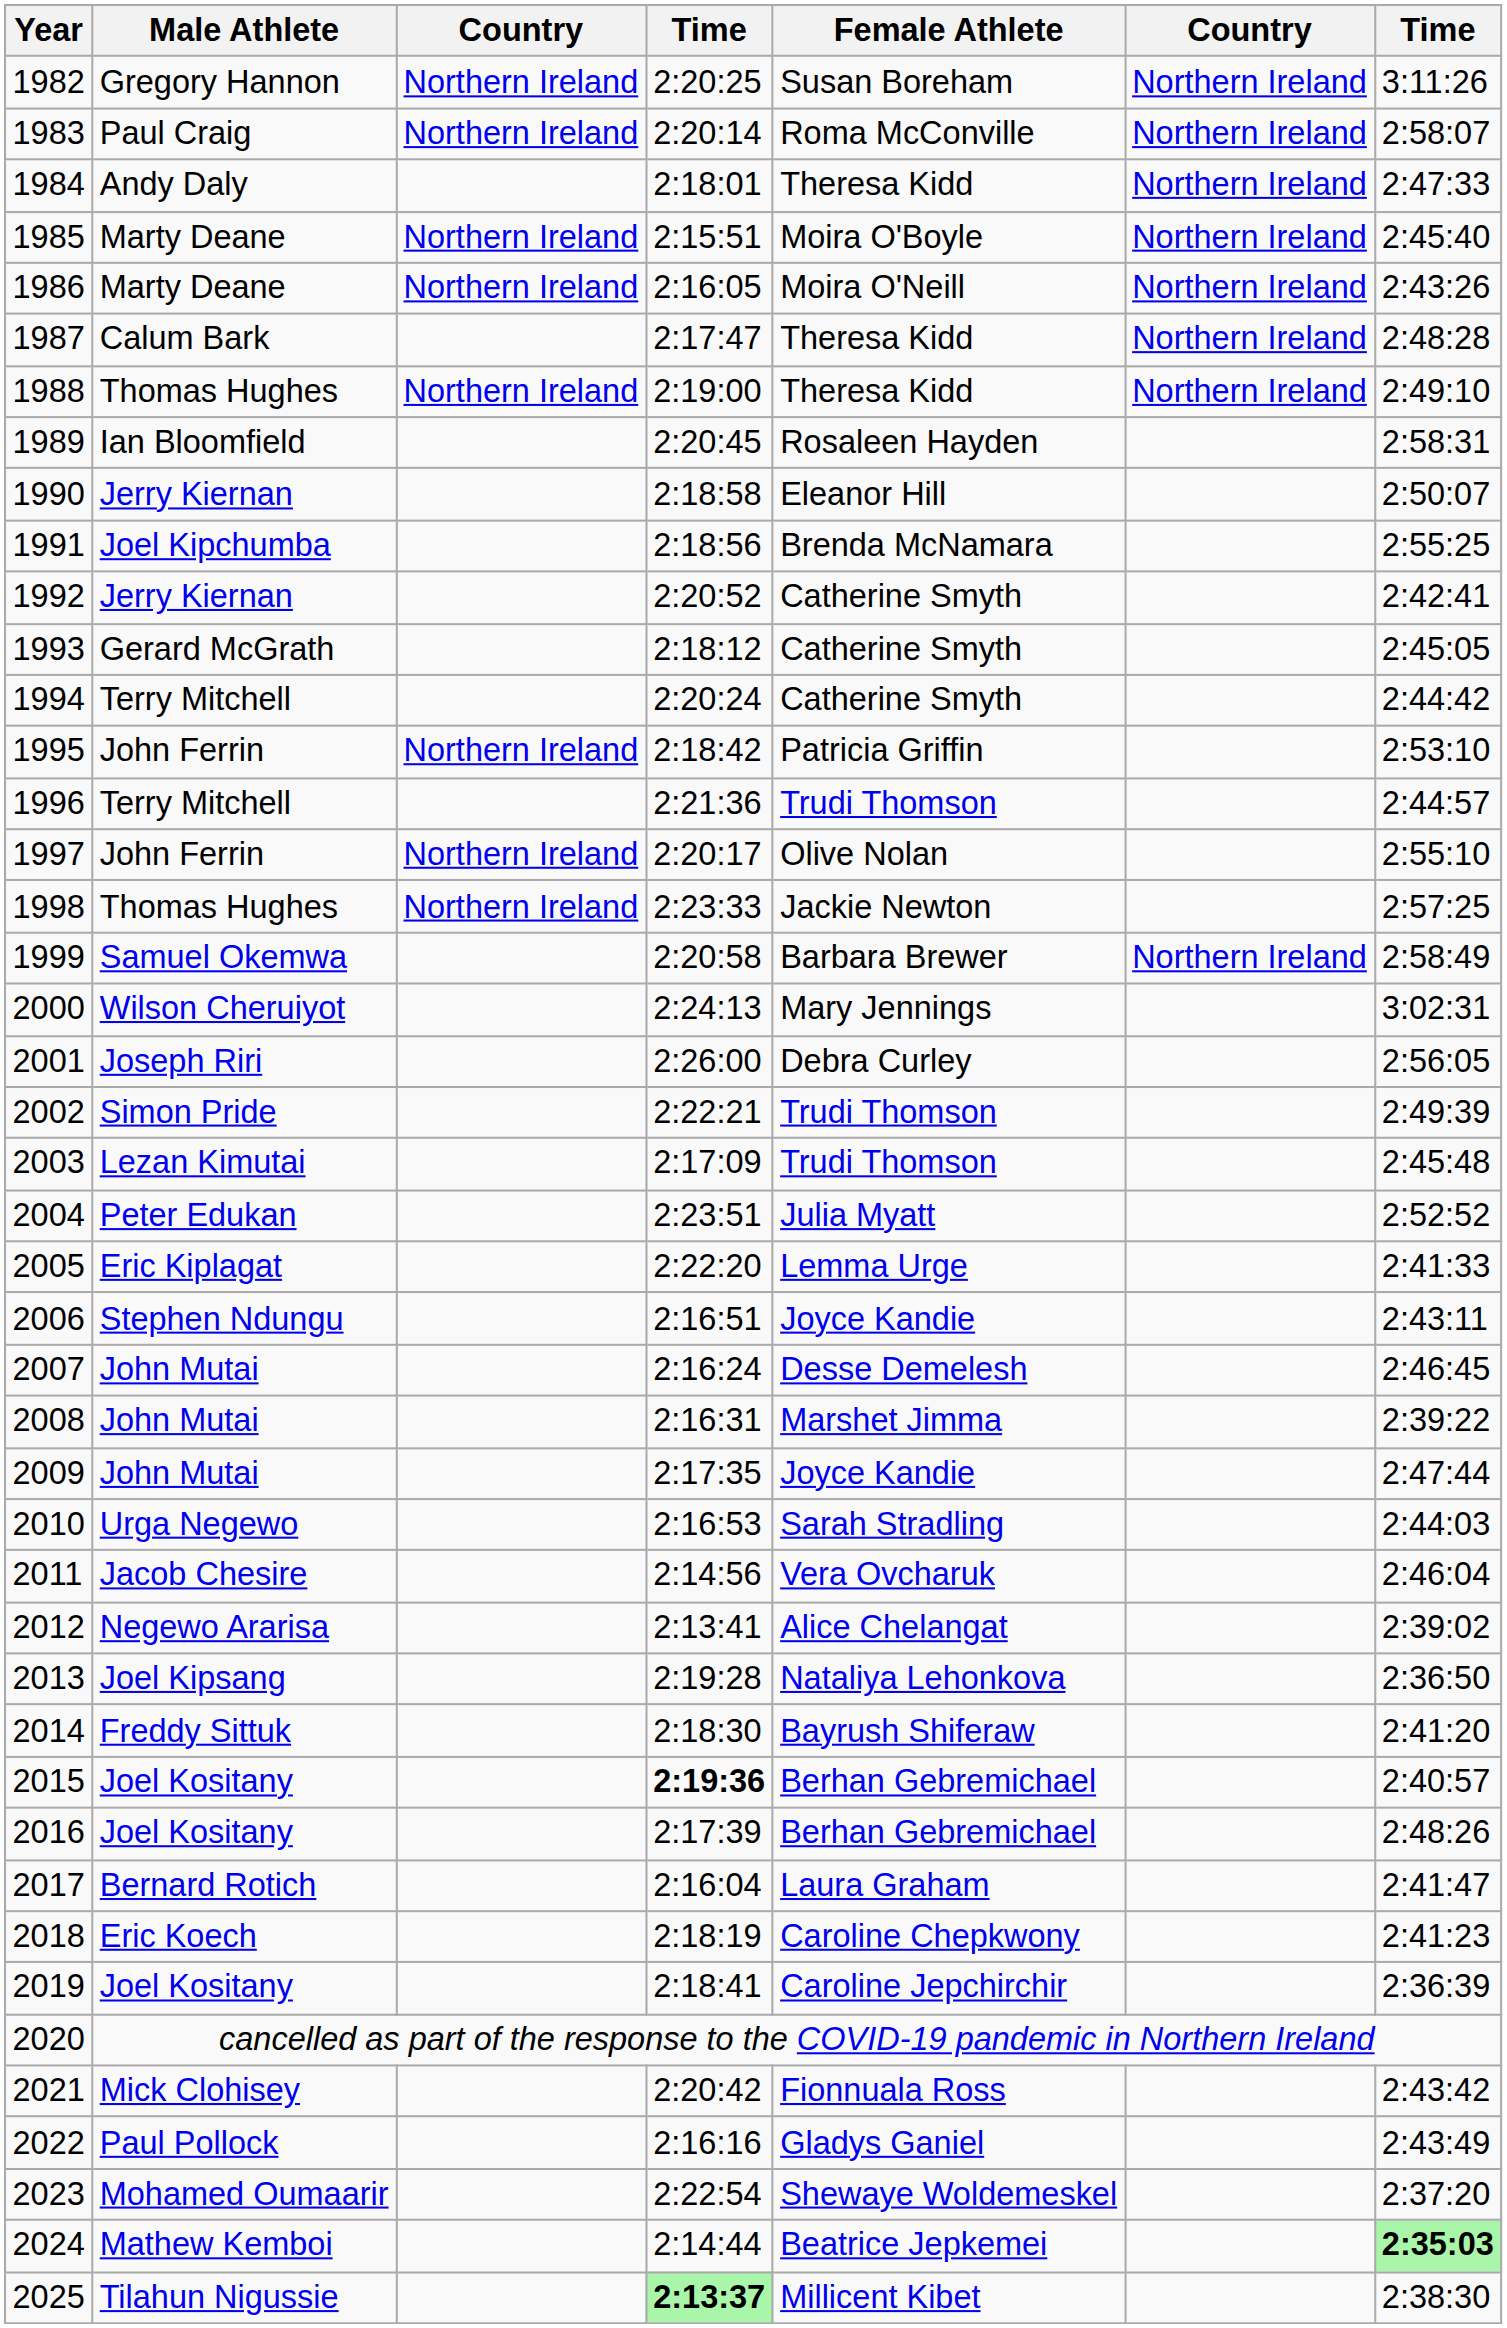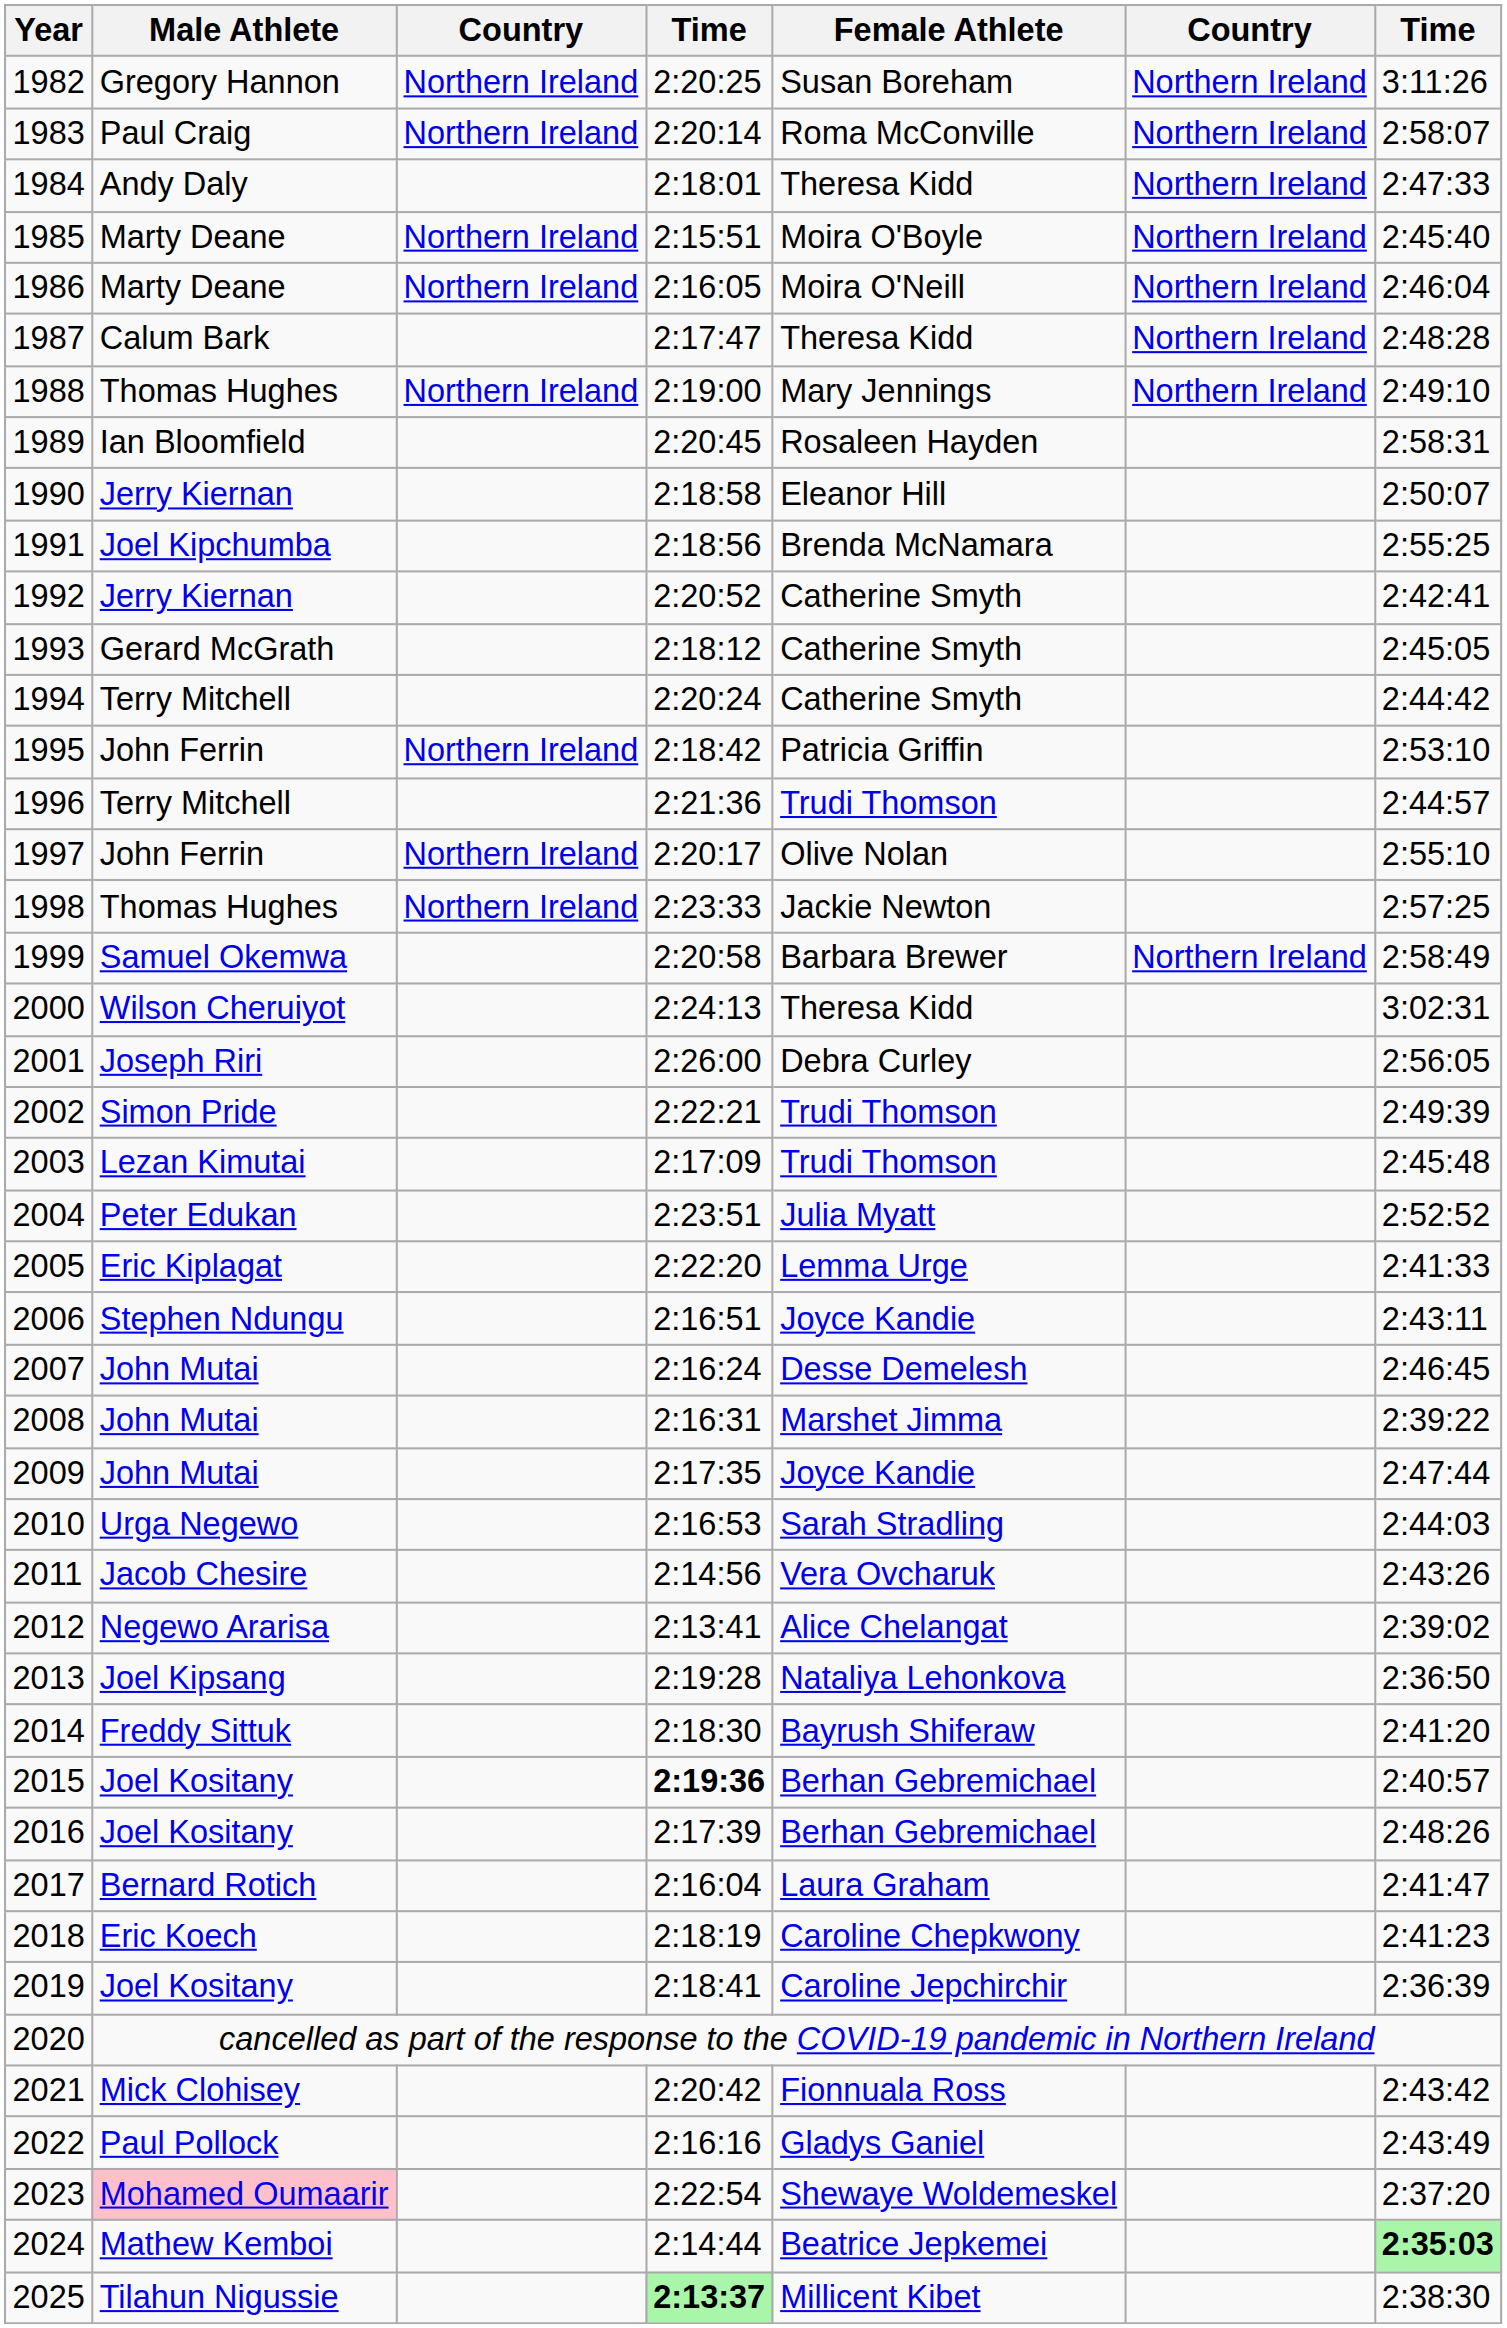(1436, 287) 2:43:26 -> (1436, 287) 2:46:04
(877, 390) Theresa Kidd -> (886, 390) Mary Jennings
(886, 1008) Mary Jennings -> (877, 1008) Theresa Kidd
(1436, 1575) 2:46:04 -> (1436, 1575) 2:43:26
(244, 2193) no background -> (244, 2193) pink background
